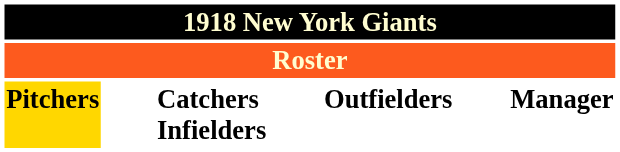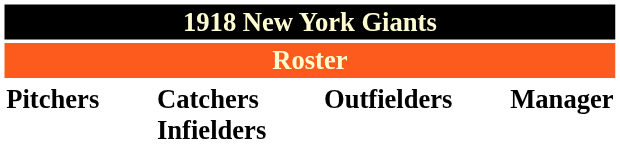(53, 98) gold background -> (53, 98) no background
